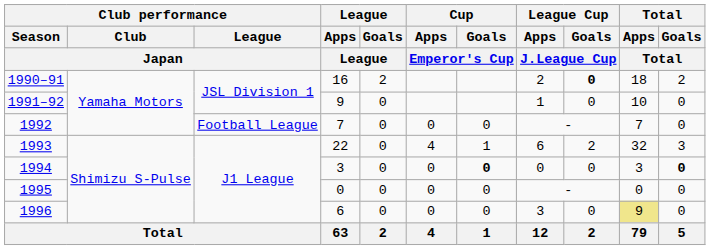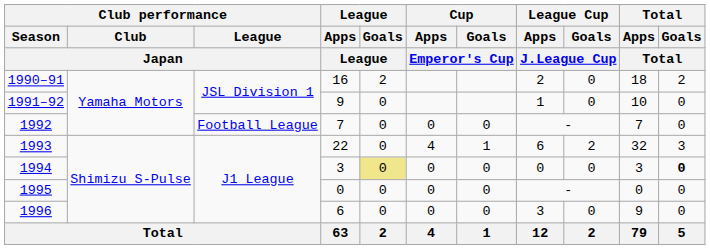(592, 81) bold -> (592, 81) normal
(383, 168) no background -> (383, 168) khaki background
(487, 168) bold -> (487, 168) normal
(639, 212) khaki background -> (639, 212) no background
